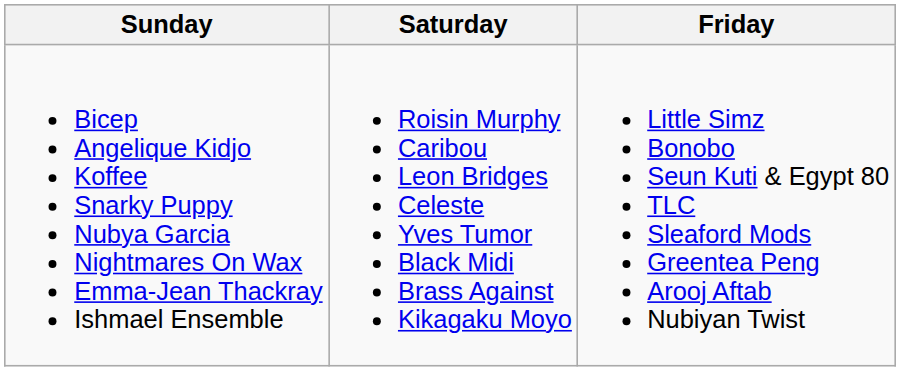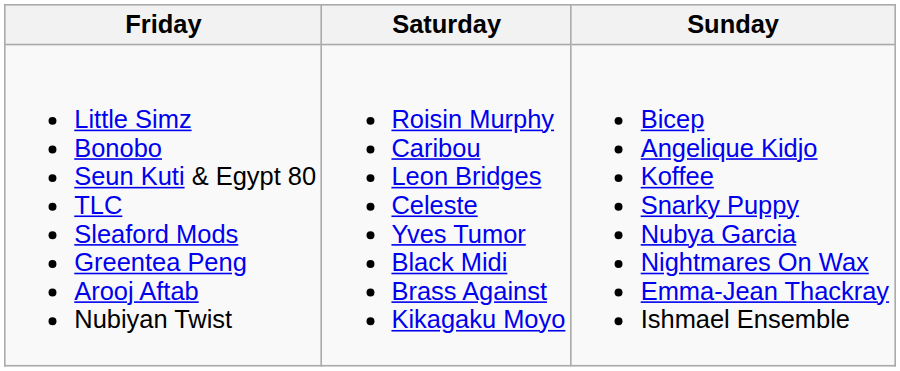columns swapped: (736, 24) <-> (167, 24)
